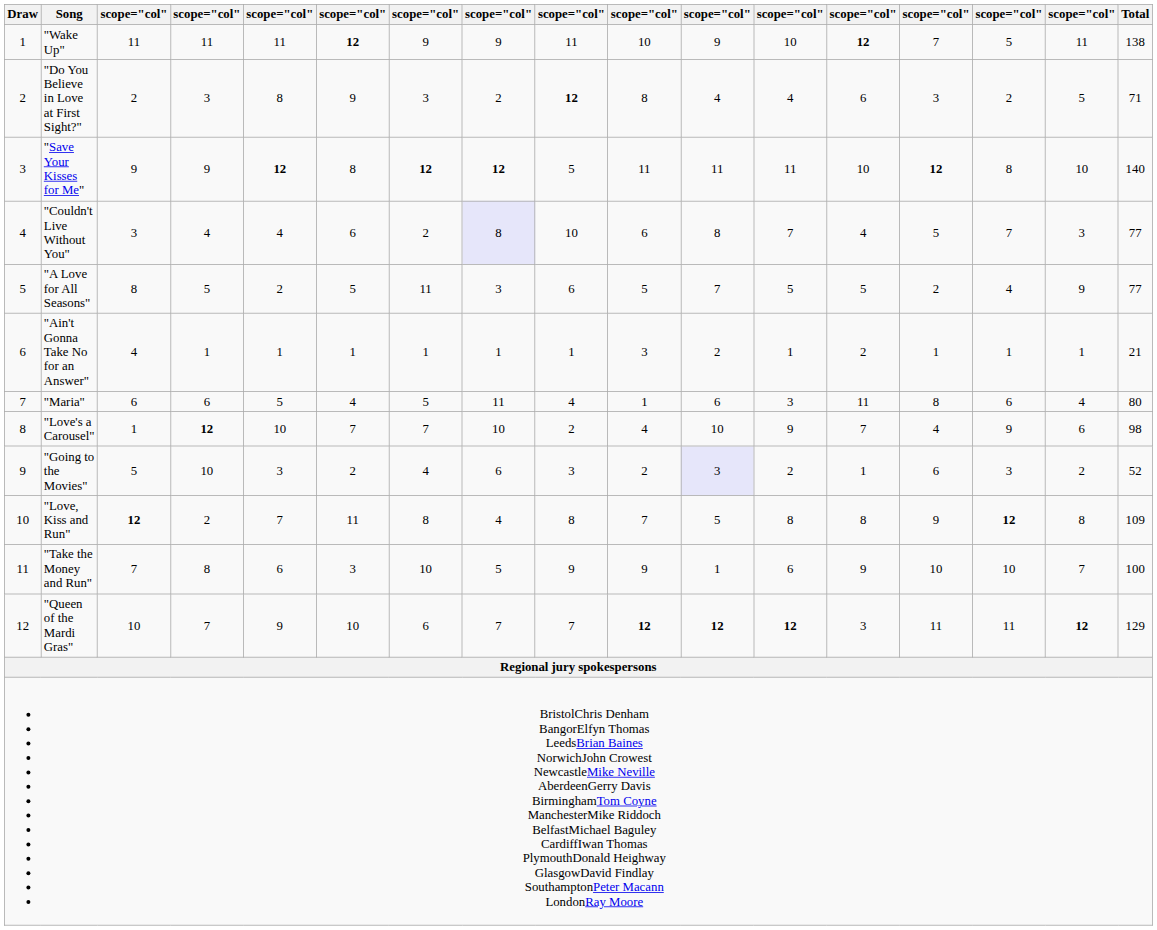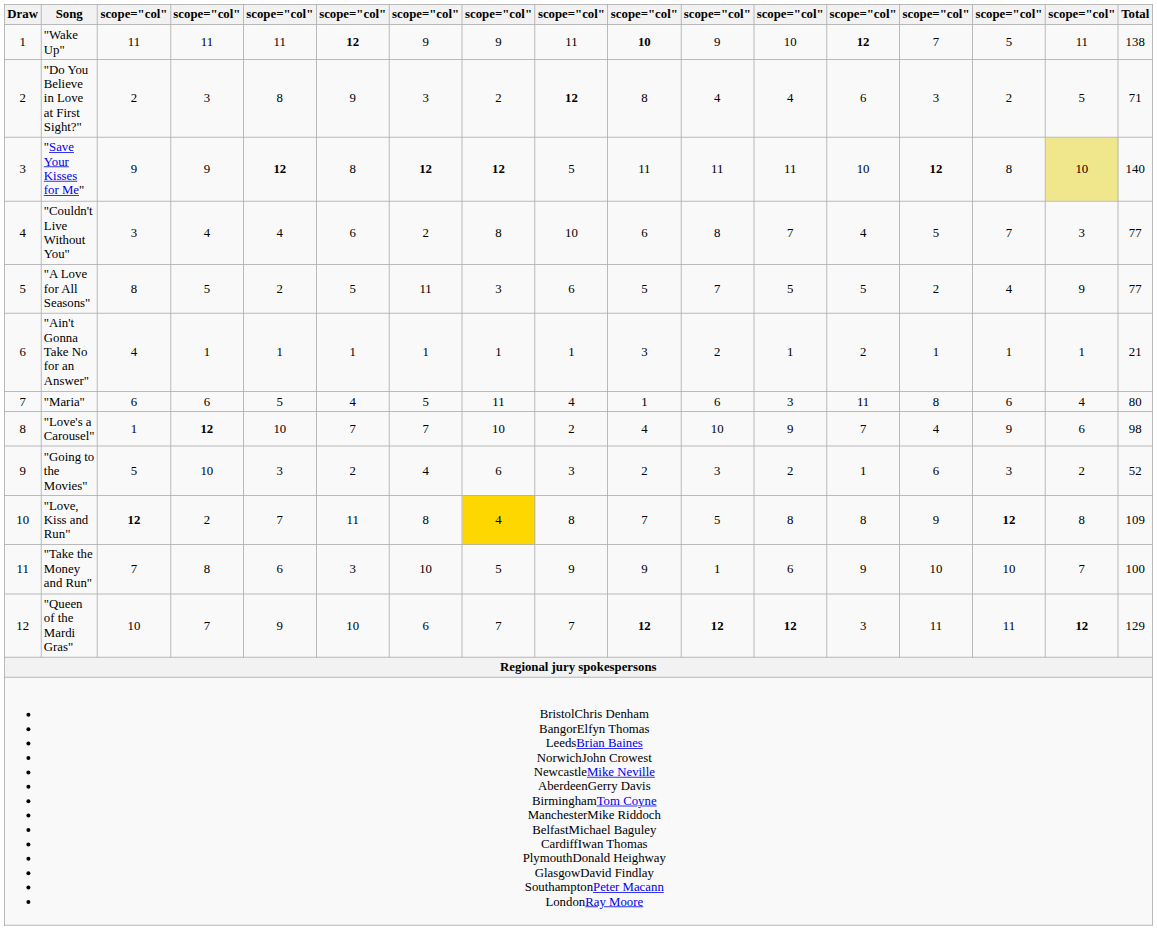(644, 42) normal -> (644, 42) bold
(1082, 169) no background -> (1082, 169) khaki background
(499, 232) lavender background -> (499, 232) no background
(717, 470) lavender background -> (717, 470) no background
(499, 520) no background -> (499, 520) gold background
